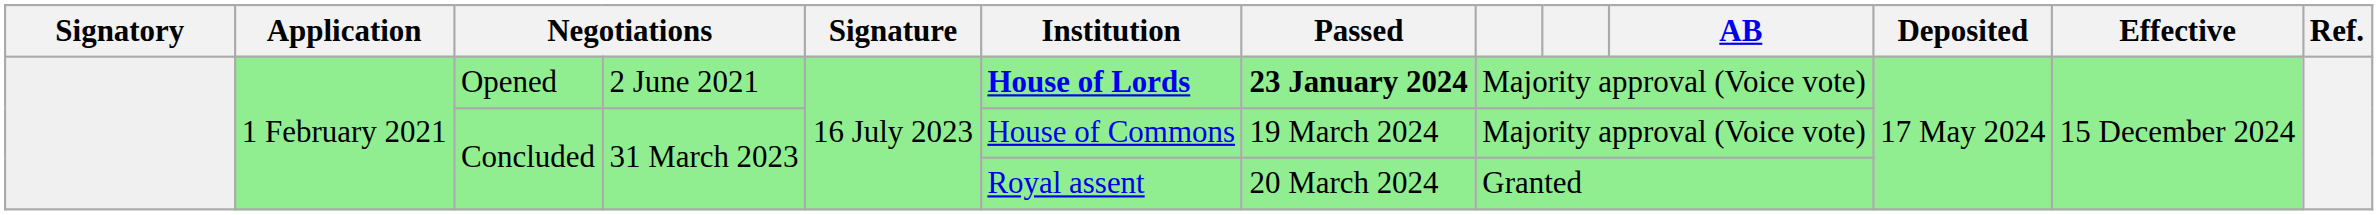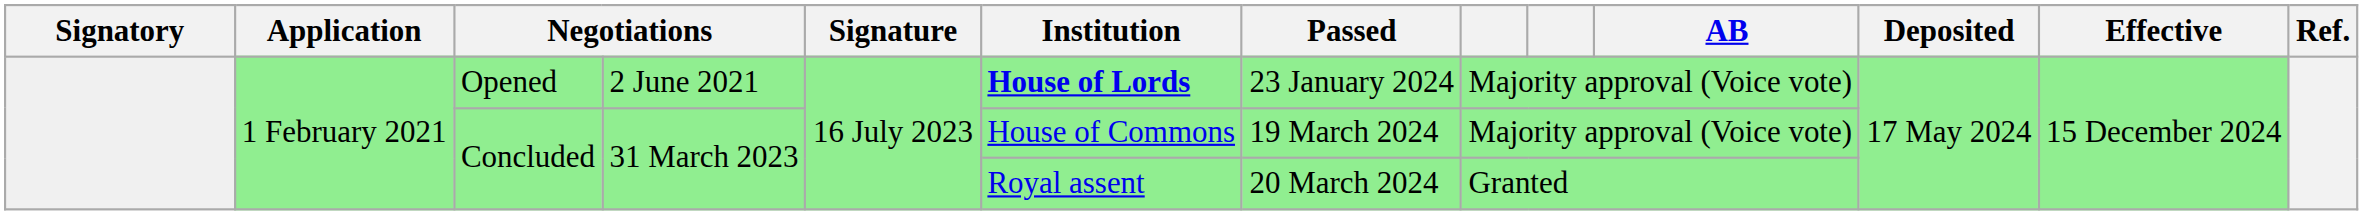(1359, 81) bold -> (1352, 81) normal
